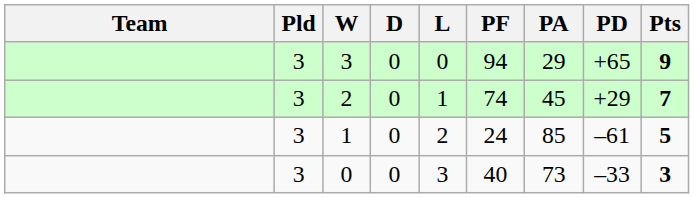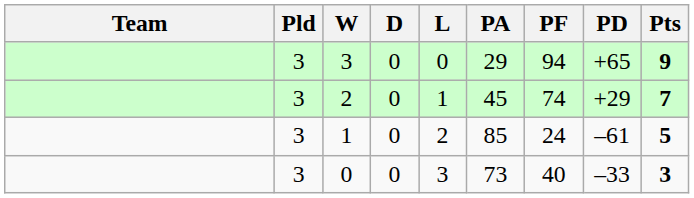columns swapped: (495, 23) <-> (554, 23)
